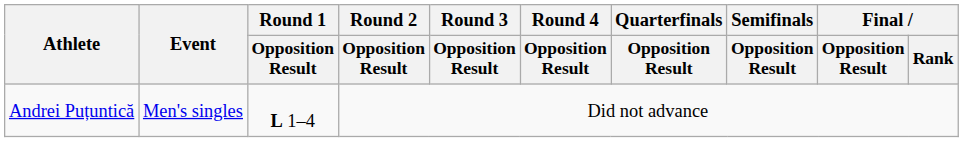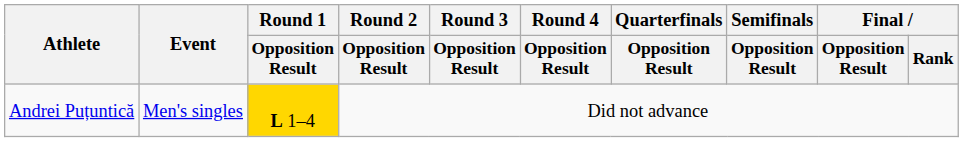(293, 121) no background -> (293, 121) gold background
